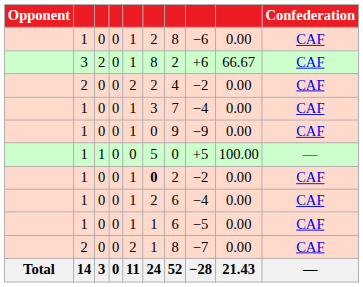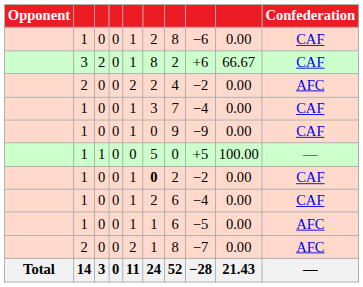(310, 85) CAF -> (310, 85) AFC
(310, 223) CAF -> (310, 223) AFC
(310, 246) CAF -> (310, 246) AFC
